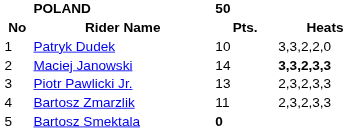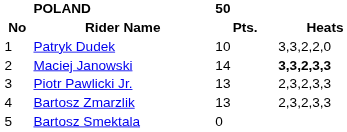(222, 102) 11 -> (223, 102) 13
(219, 121) bold -> (219, 121) normal
